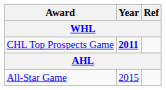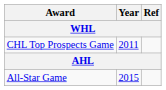(128, 45) bold -> (129, 45) normal
